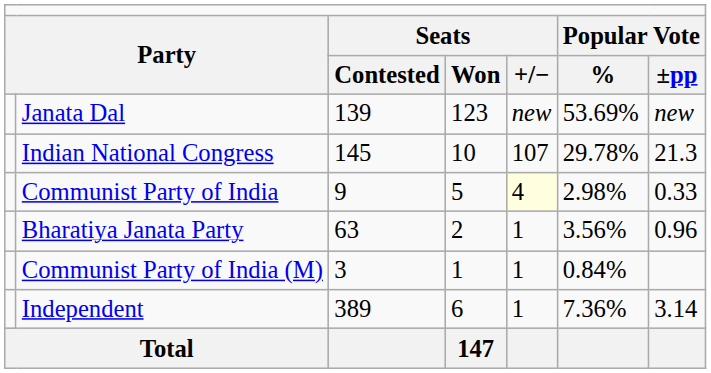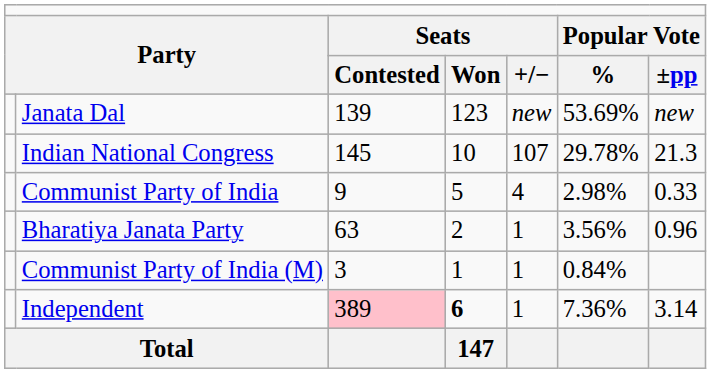(518, 191) lightyellow background -> (518, 191) no background
(353, 308) no background -> (353, 308) pink background
(457, 308) normal -> (457, 308) bold
